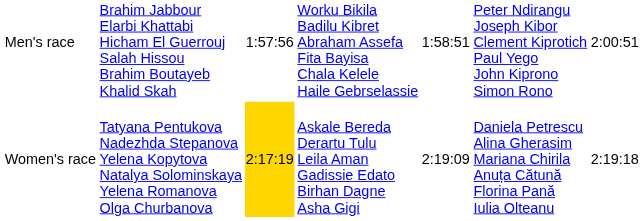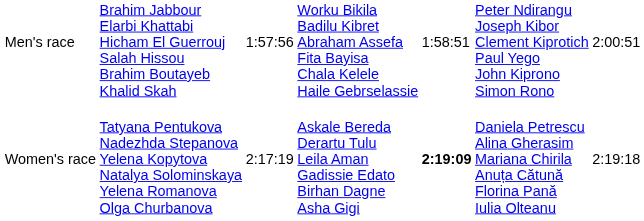(270, 159) gold background -> (270, 159) no background
(446, 159) normal -> (447, 159) bold
